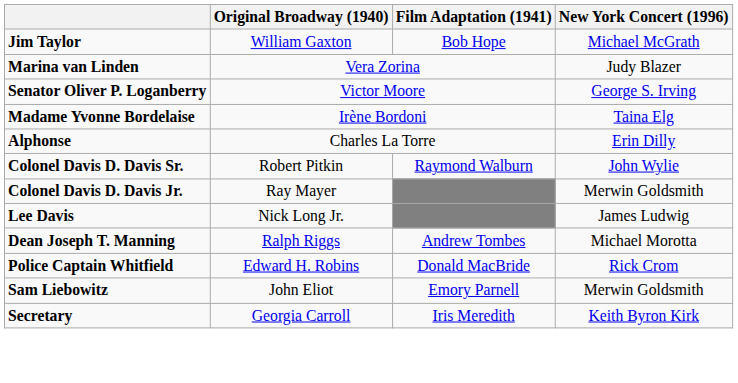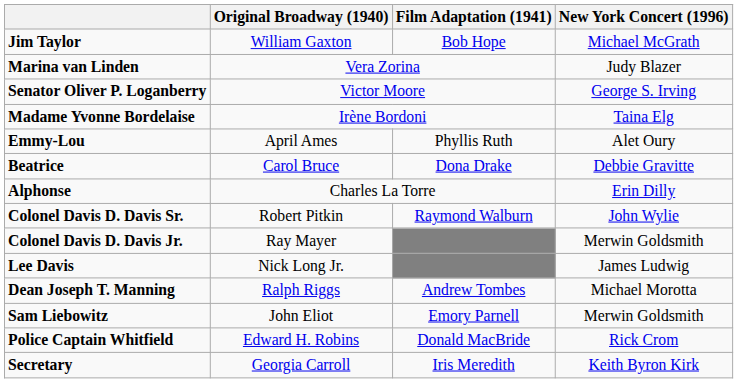+ row: (46, 141)
+ row: (36, 166)
rows swapped: (91, 265) <-> (58, 290)
